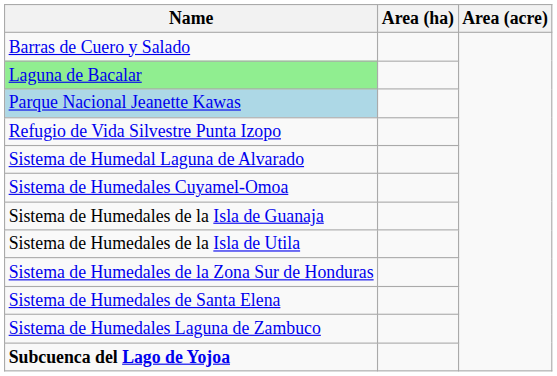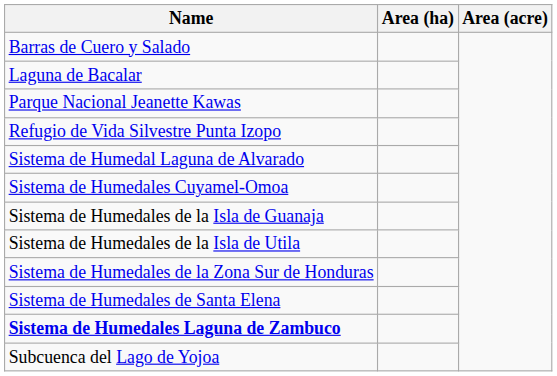(75, 74) lightgreen background -> (75, 74) no background
(125, 103) lightblue background -> (125, 103) no background
(165, 328) normal -> (175, 328) bold
(119, 356) bold -> (114, 356) normal
